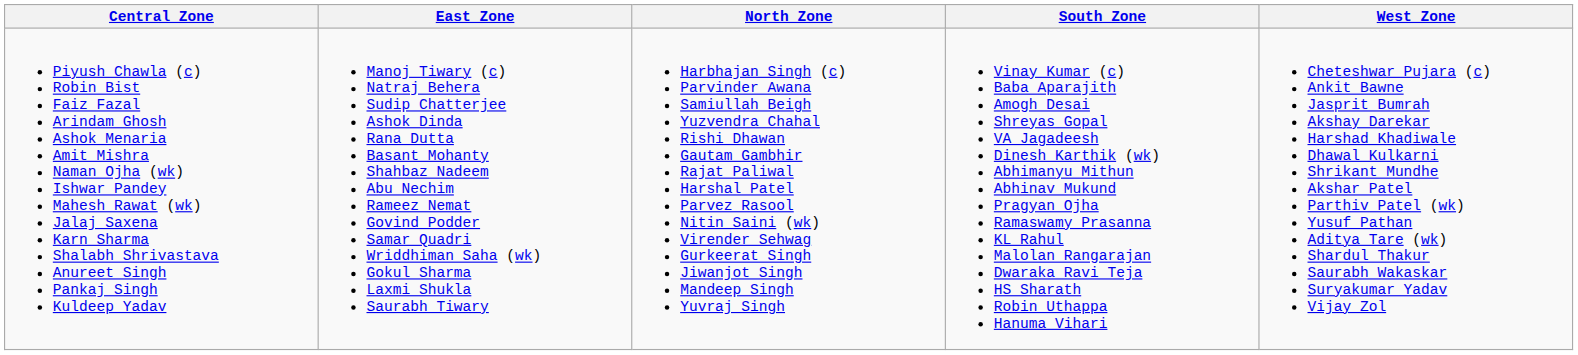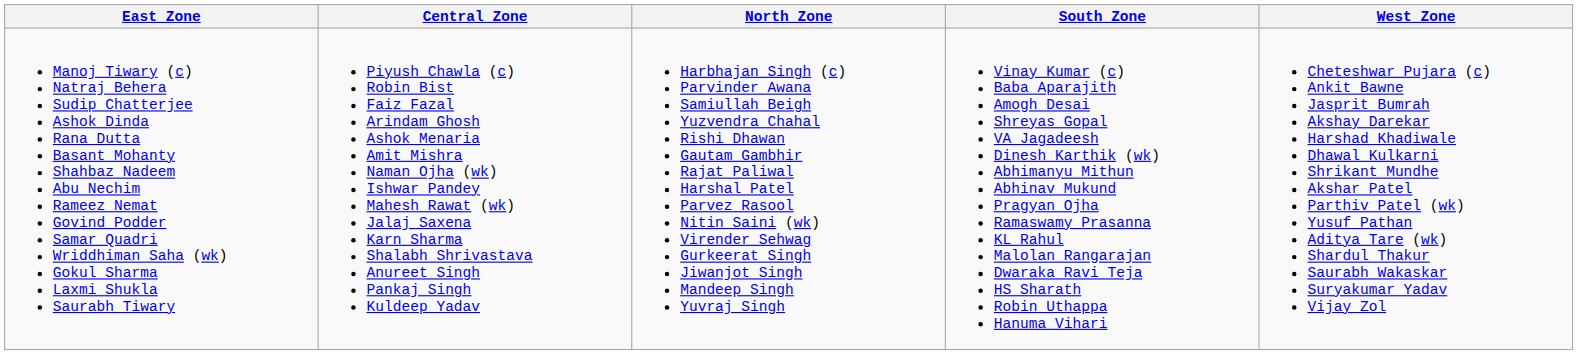columns swapped: (161, 16) <-> (475, 16)
